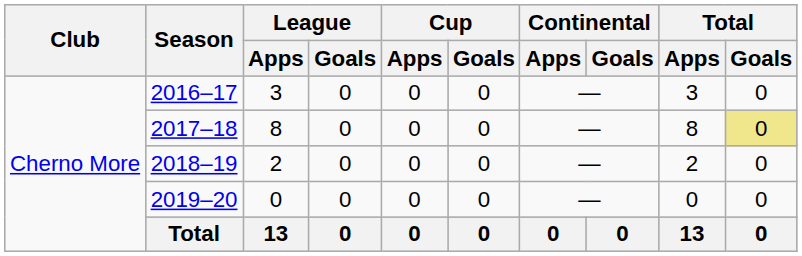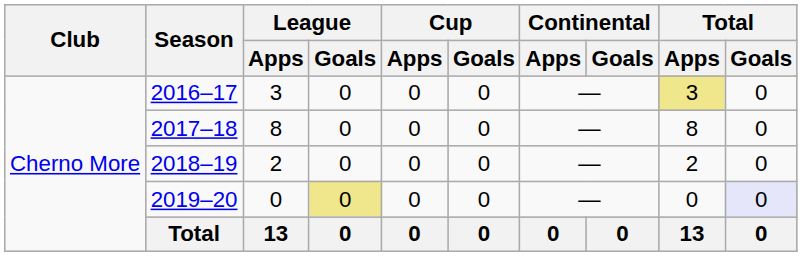(692, 93) no background -> (692, 93) khaki background
(761, 129) khaki background -> (761, 129) no background
(345, 199) no background -> (345, 199) khaki background
(761, 199) no background -> (761, 199) lavender background
